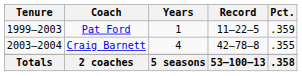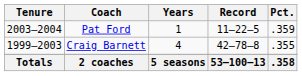(34, 29) 1999–2003 -> (34, 29) 2003–2004
(34, 46) 2003–2004 -> (34, 46) 1999–2003
